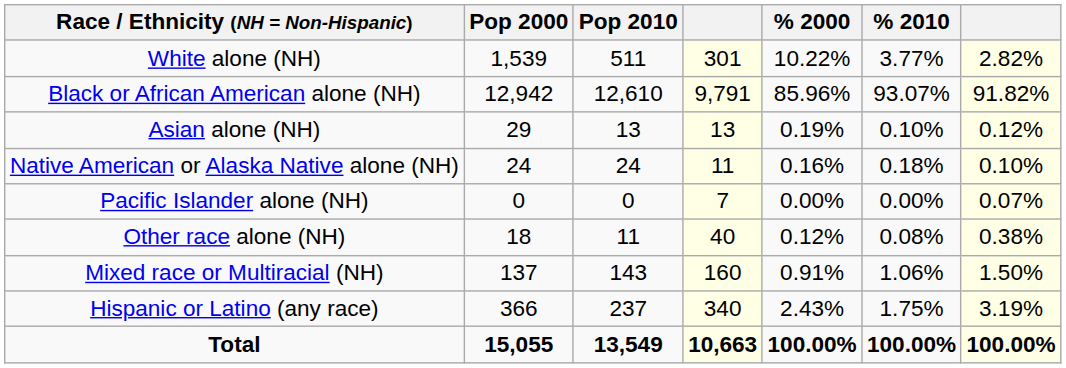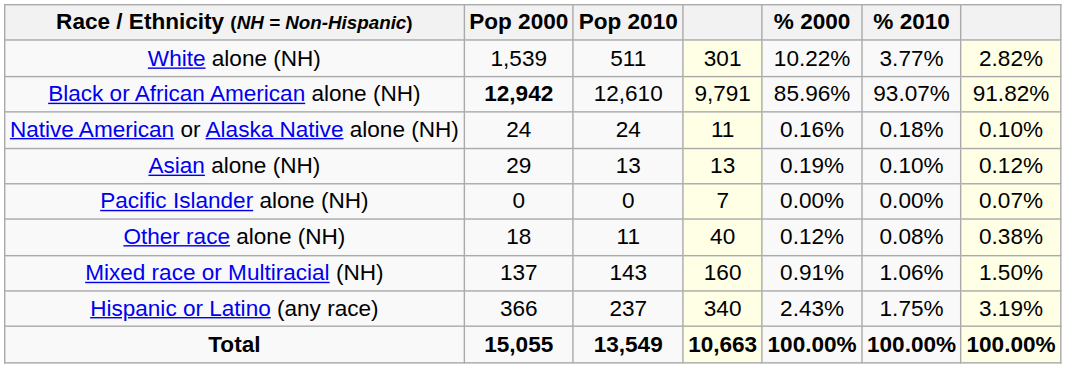(519, 93) normal -> (519, 93) bold
rows swapped: (234, 165) <-> (234, 129)
